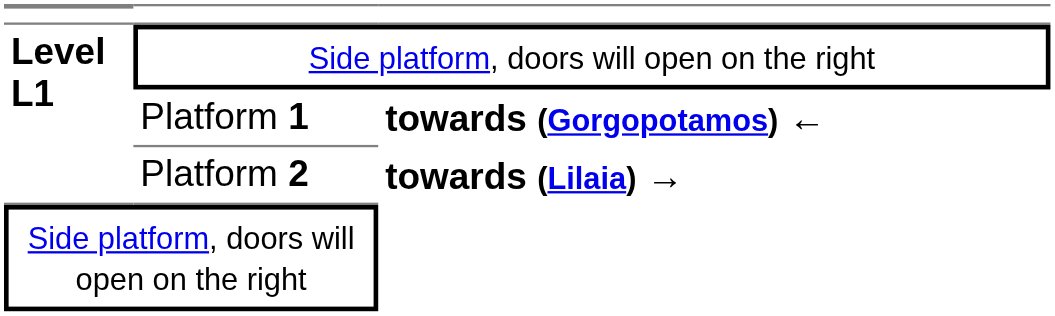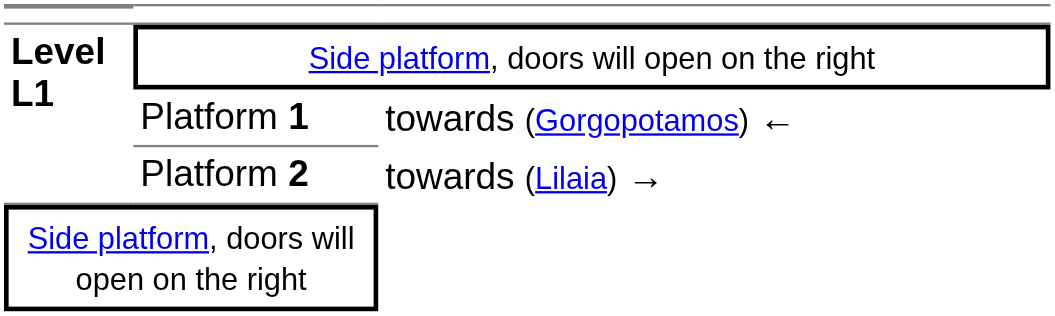(605, 117) bold -> (591, 117) normal
(534, 175) bold -> (525, 175) normal
